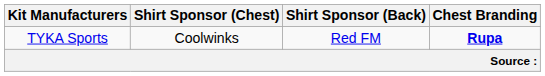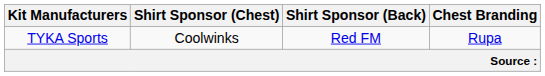(485, 37) bold -> (485, 37) normal
